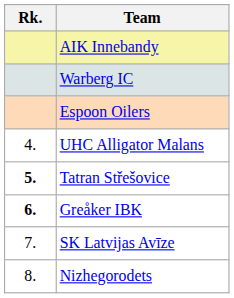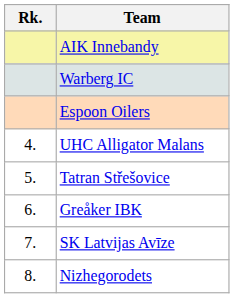(30, 178) bold -> (30, 178) normal
(30, 211) bold -> (30, 211) normal
